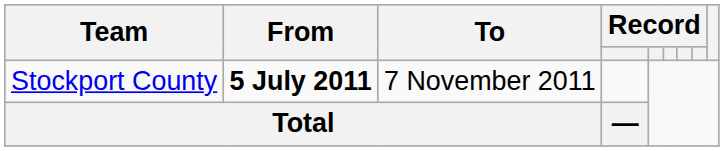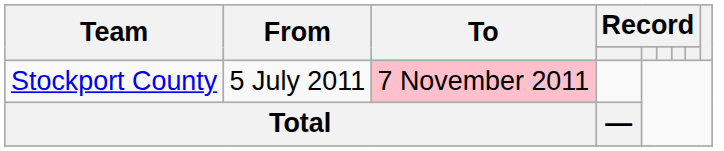(301, 80) bold -> (297, 80) normal
(490, 80) no background -> (483, 80) pink background
